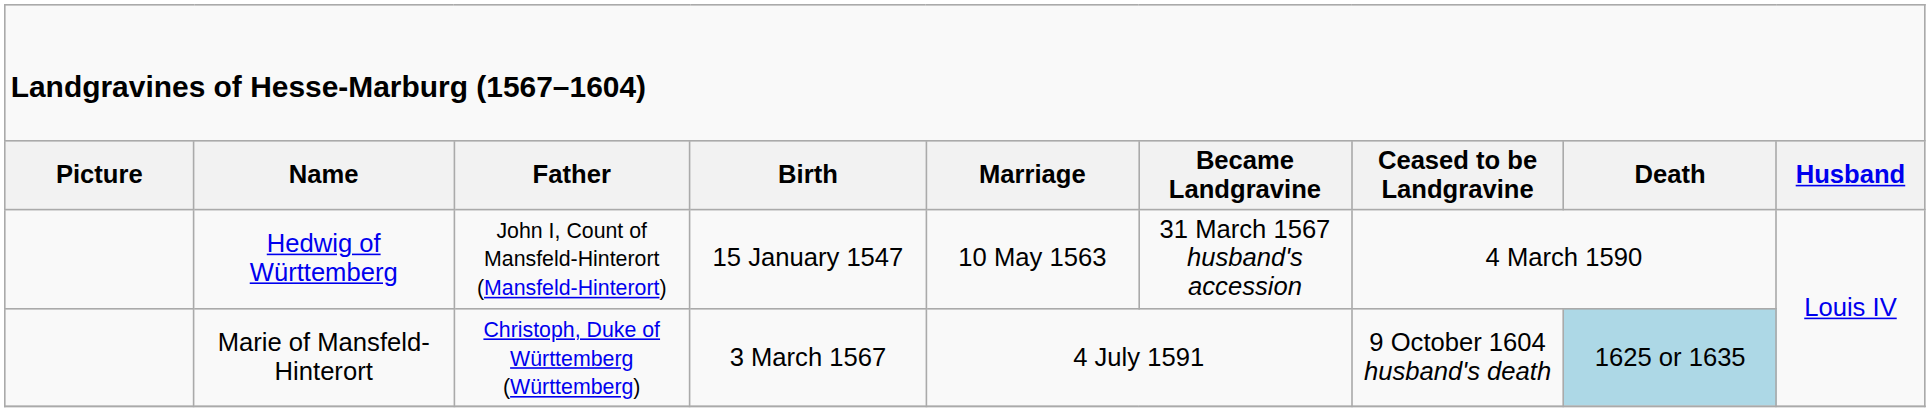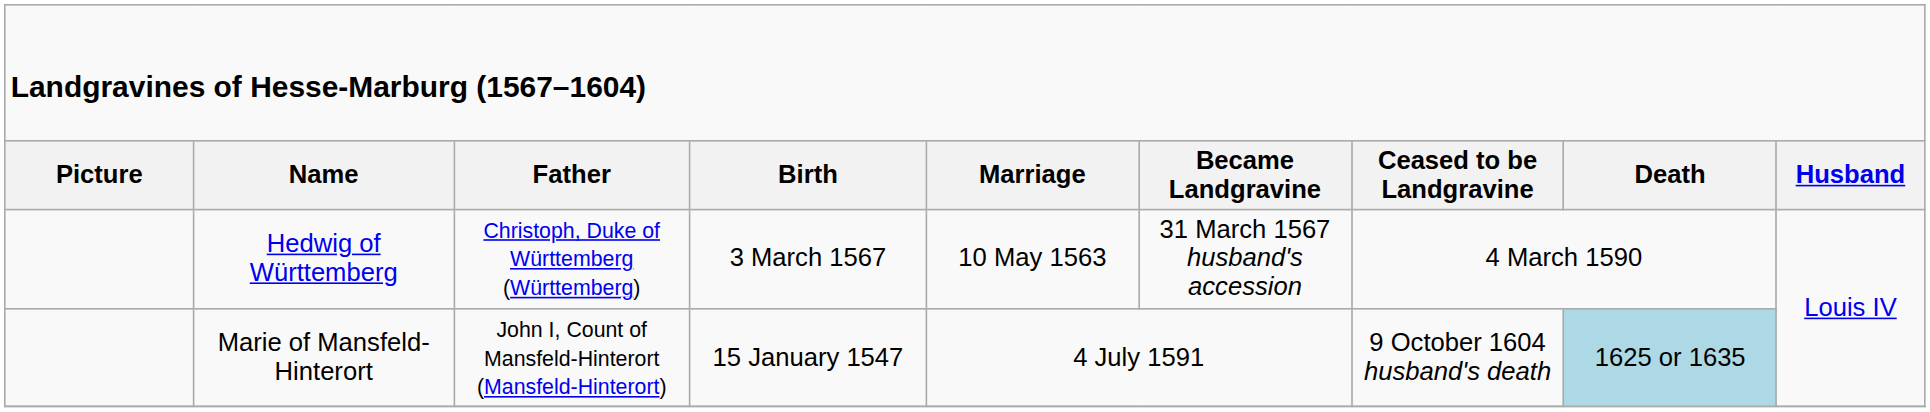(572, 260) John I, Count of Mansfeld-Hinterort (Mansfeld-Hinterort) -> (572, 260) Christoph, Duke of Württemberg (Württemberg)
(808, 258) 15 January 1547 -> (808, 258) 3 March 1567
(572, 358) Christoph, Duke of Württemberg (Württemberg) -> (572, 358) John I, Count of Mansfeld-Hinterort (Mansfeld-Hinterort)
(808, 356) 3 March 1567 -> (808, 356) 15 January 1547
